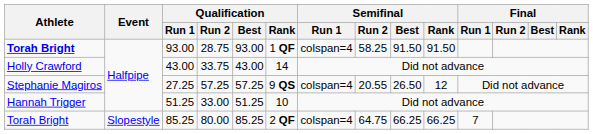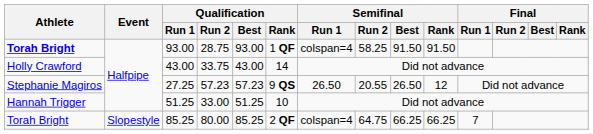(215, 85) 57.25 -> (215, 85) 57.23
(249, 85) 57.25 -> (249, 85) 57.23
(327, 85) colspan=4 -> (327, 85) 26.50
